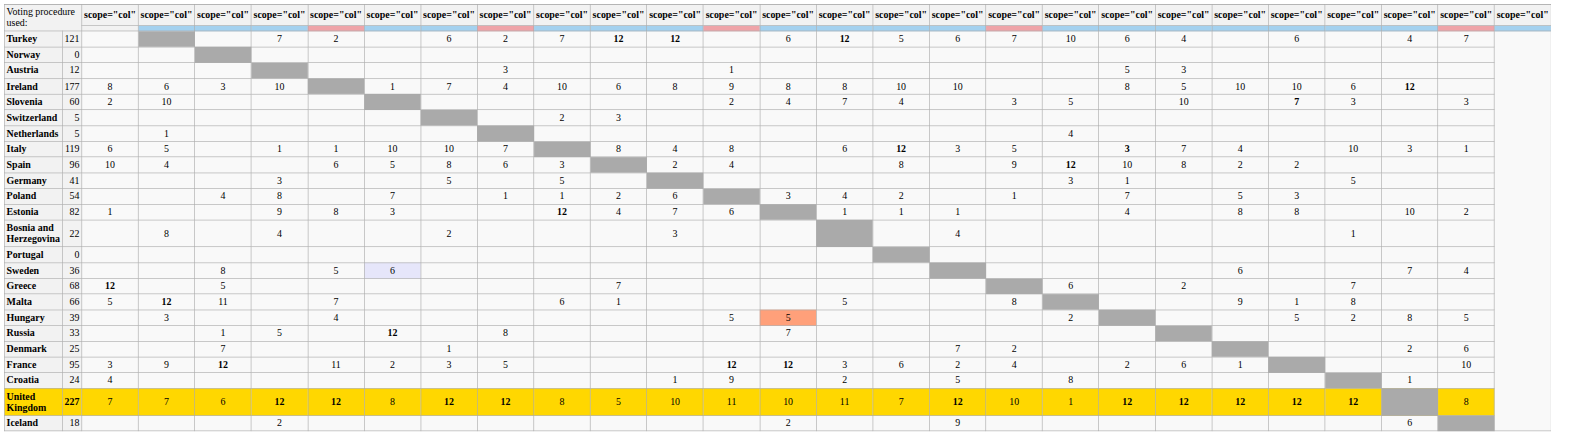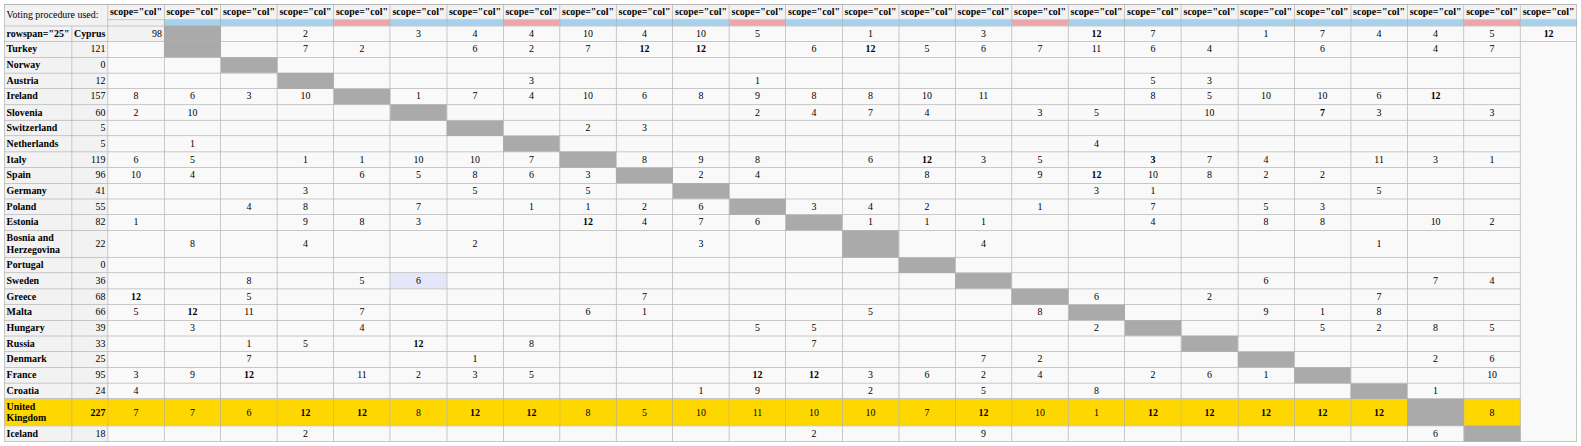+ row: (38, 33)
(1071, 39) 10 -> (1097, 49) 11
(72, 86) 177 -> (98, 96) 157
(958, 86) 10 -> (984, 96) 11
(675, 149) 4 -> (701, 159) 9
(1353, 149) 10 -> (1379, 159) 11
(75, 196) 54 -> (100, 206) 55
(788, 317) lightsalmon background -> (814, 328) no background
(845, 402) 11 -> (871, 412) 10
